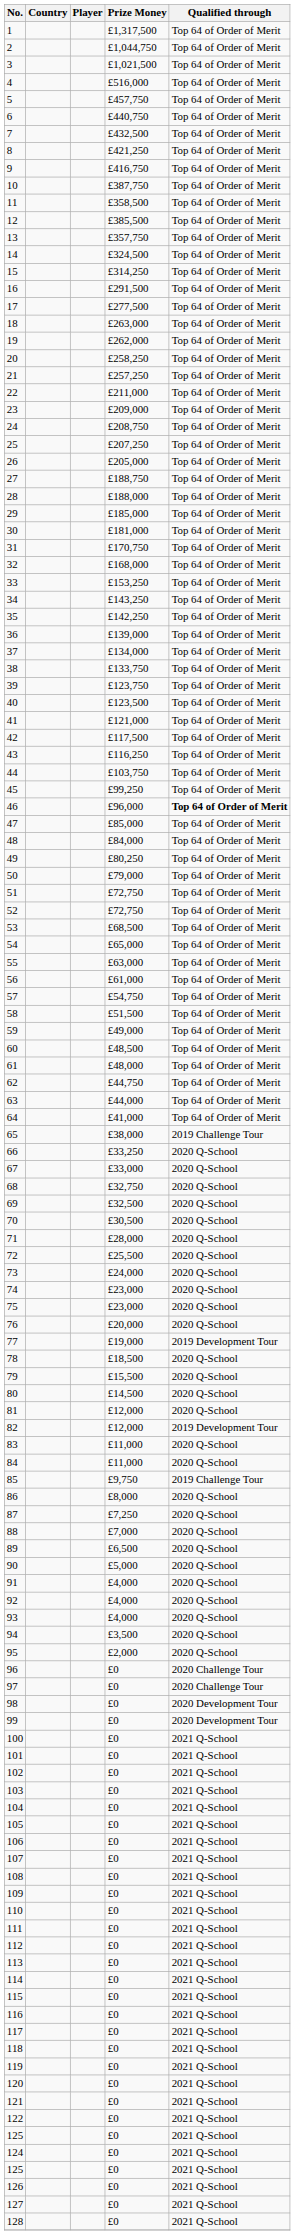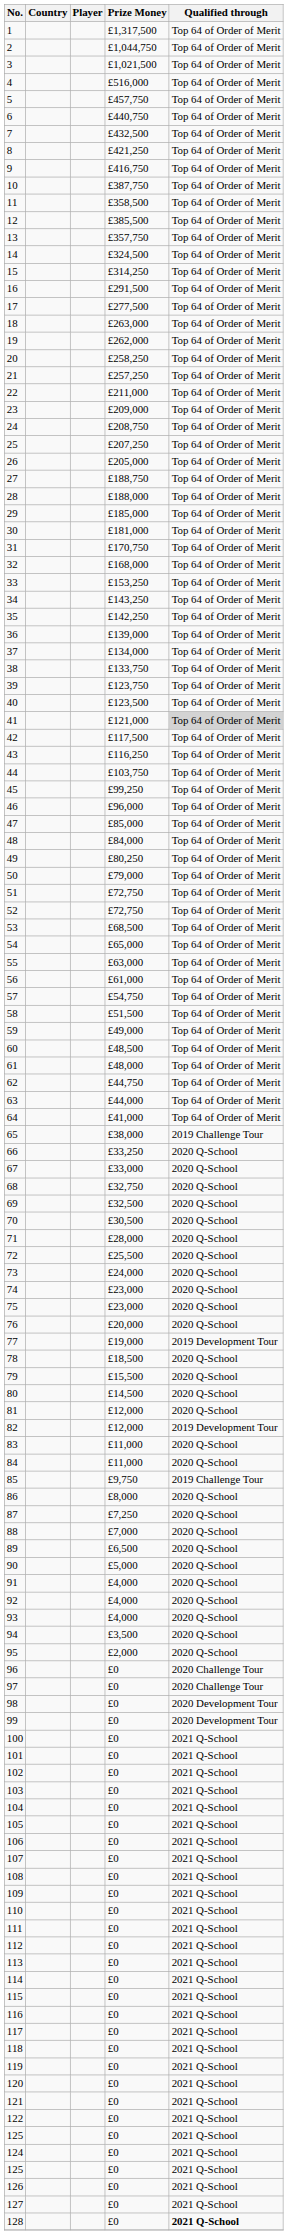(226, 720) no background -> (226, 720) lightgrey background
(229, 806) bold -> (226, 806) normal
(205, 2221) normal -> (205, 2221) bold
